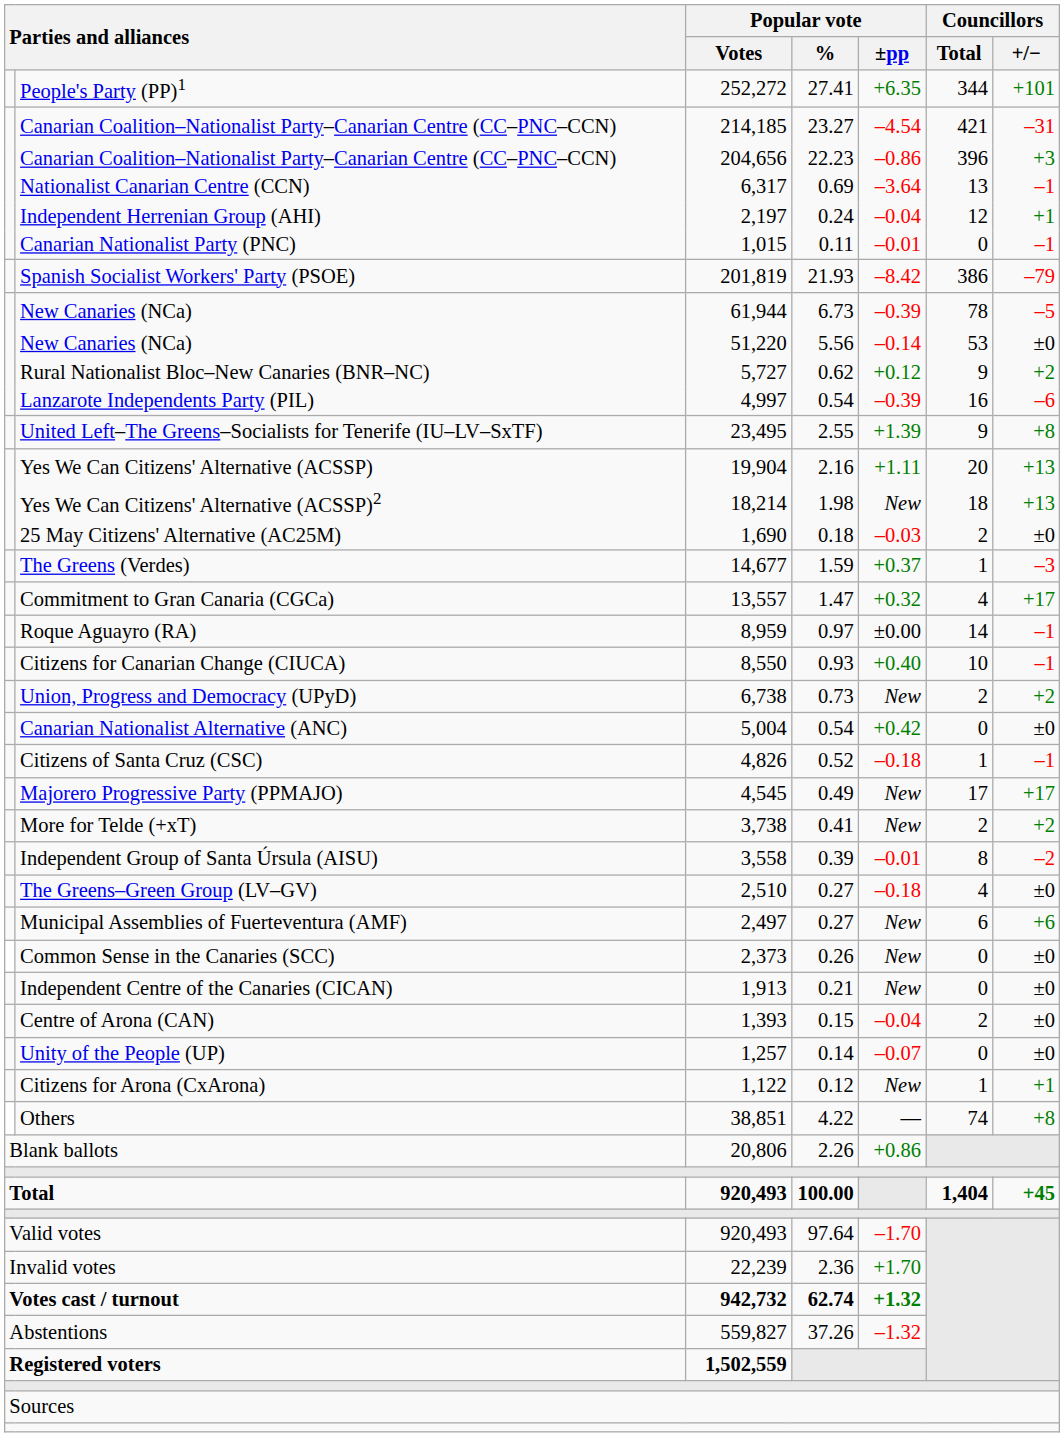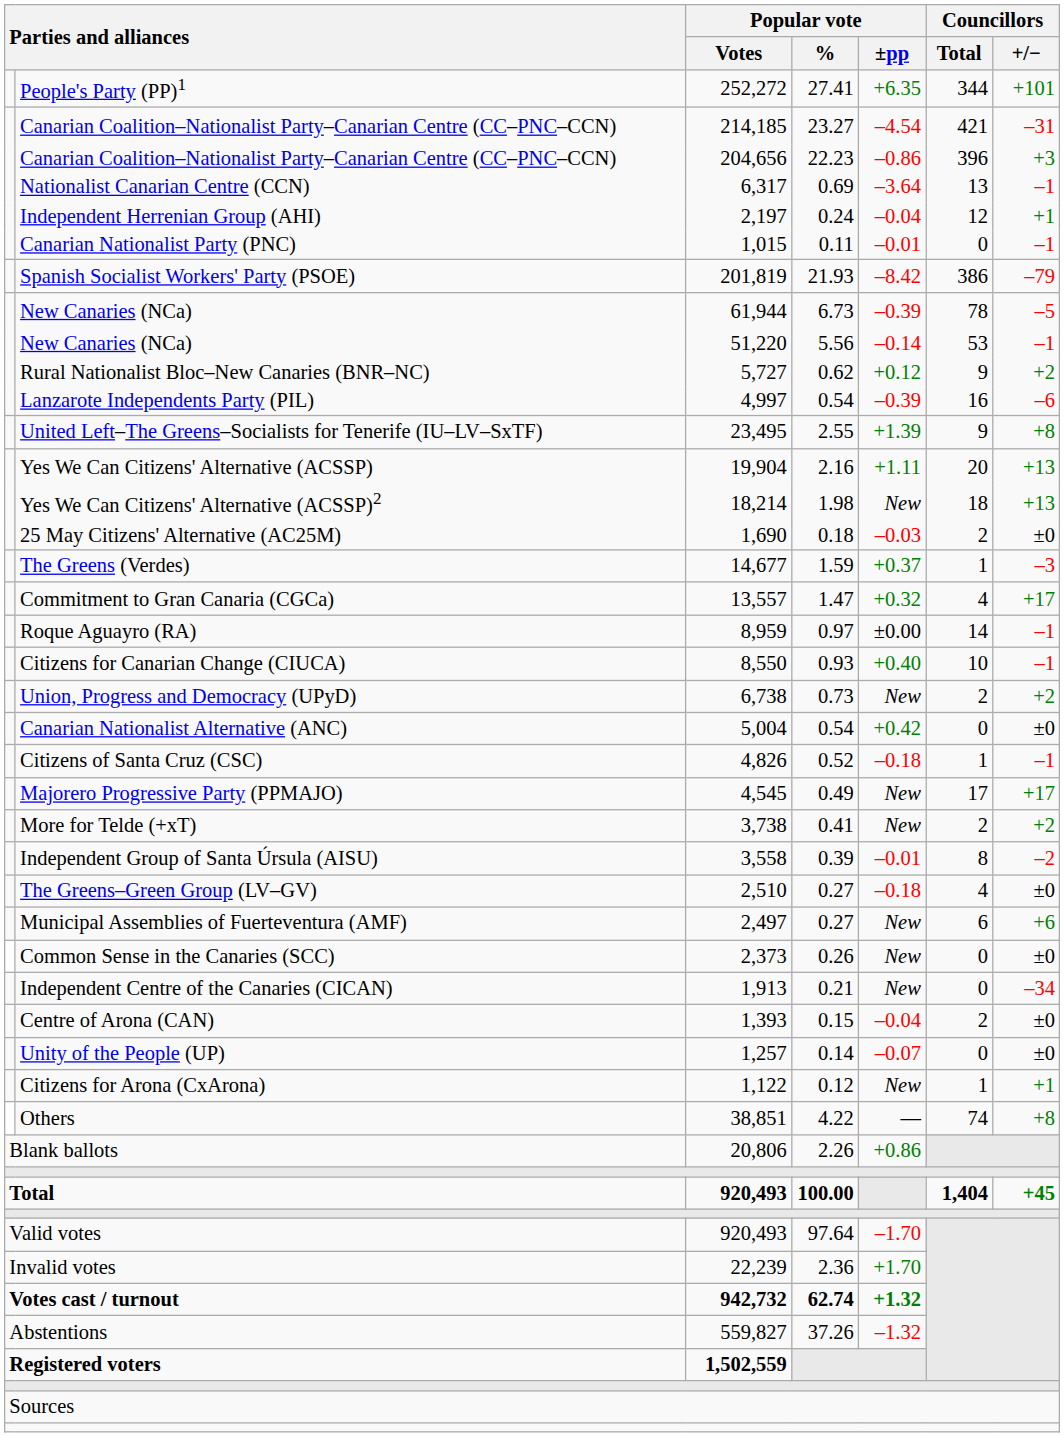(1044, 343) ±0 -> (1045, 343) –1
(1044, 988) ±0 -> (1040, 988) –34
